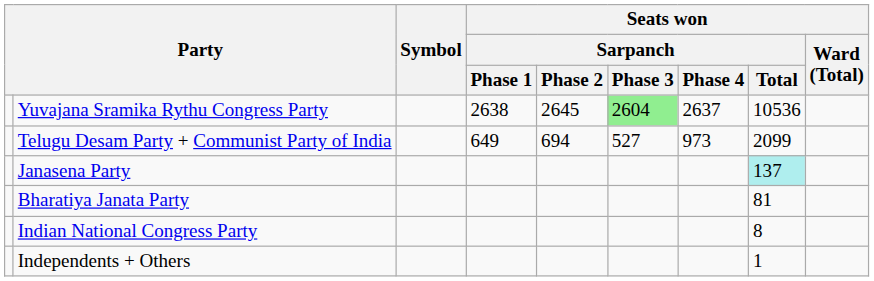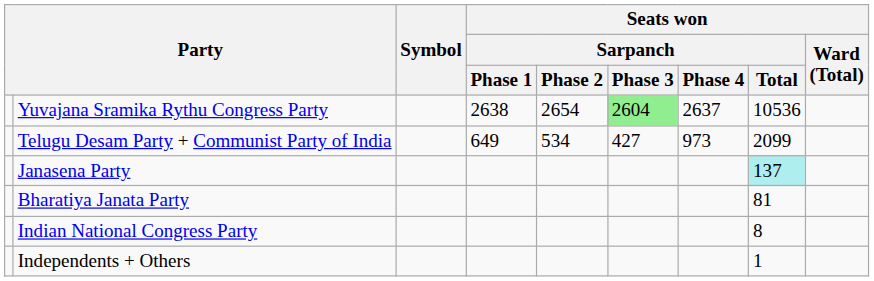(560, 110) 2645 -> (560, 110) 2654
(555, 140) 694 -> (555, 140) 534
(626, 140) 527 -> (626, 140) 427
